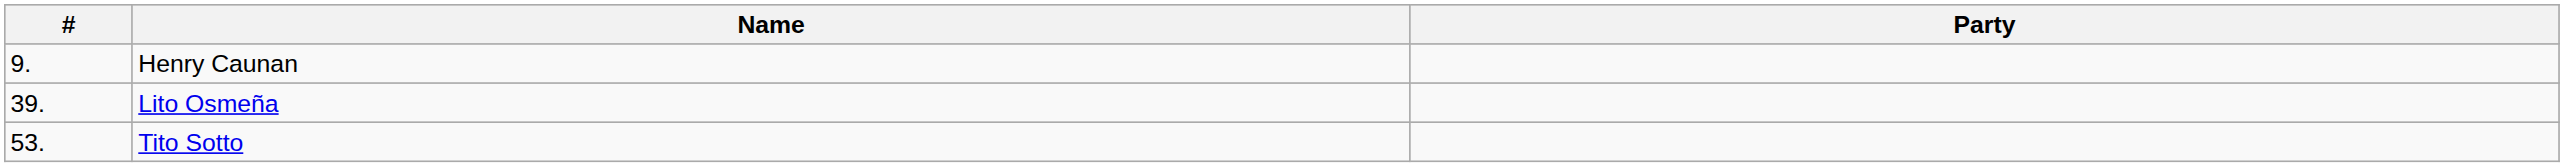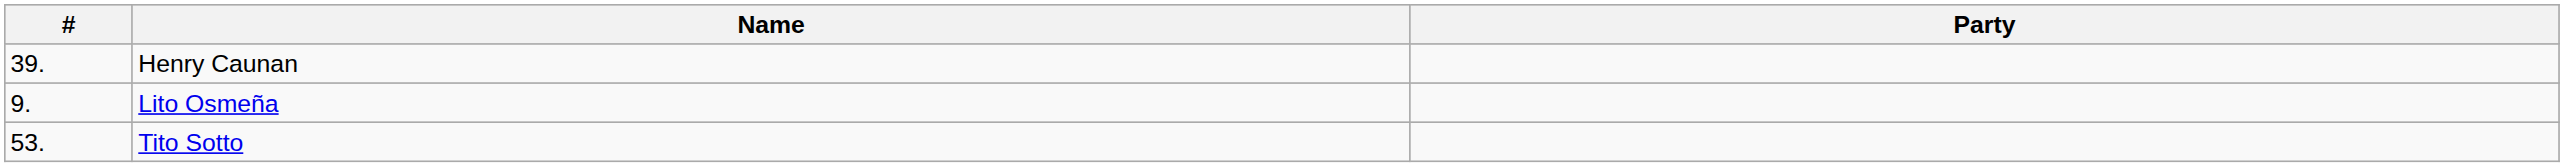(21, 64) 9. -> (28, 64) 39.
(28, 103) 39. -> (21, 103) 9.
